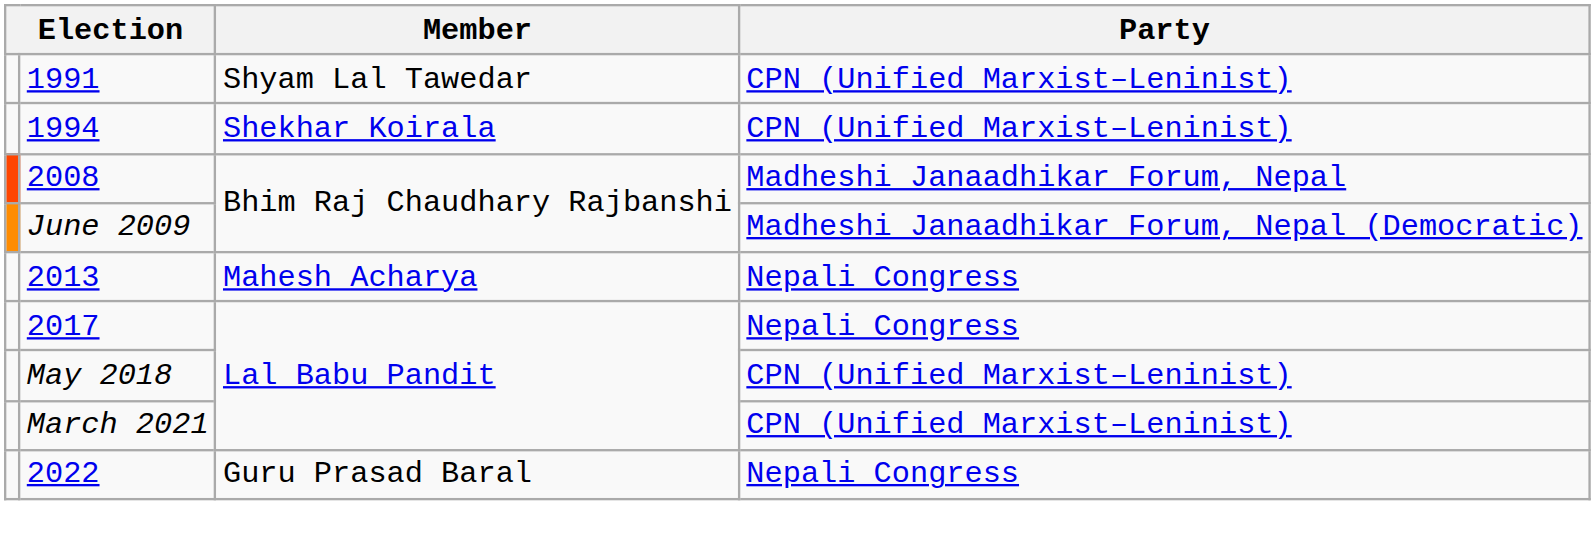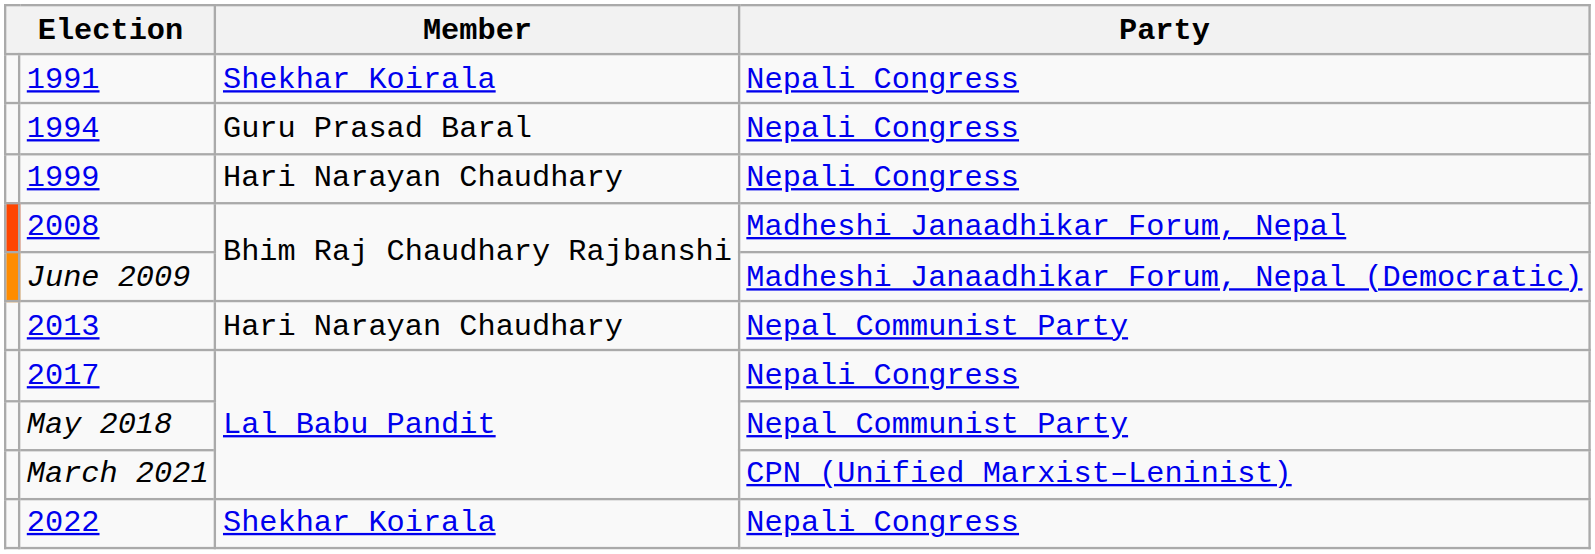(377, 79) Shyam Lal Tawedar -> (359, 79) Shekhar Koirala
(1019, 79) CPN (Unified Marxist–Leninist) -> (883, 79) Nepali Congress
(359, 129) Shekhar Koirala -> (377, 129) Guru Prasad Baral
(1019, 129) CPN (Unified Marxist–Leninist) -> (883, 129) Nepali Congress
+ row: (63, 178)
(350, 277) Mahesh Acharya -> (423, 326) Hari Narayan Chaudhary
(883, 277) Nepali Congress -> (937, 326) Nepal Communist Party
(1019, 375) CPN (Unified Marxist–Leninist) -> (937, 425) Nepal Communist Party
(377, 474) Guru Prasad Baral -> (359, 524) Shekhar Koirala
